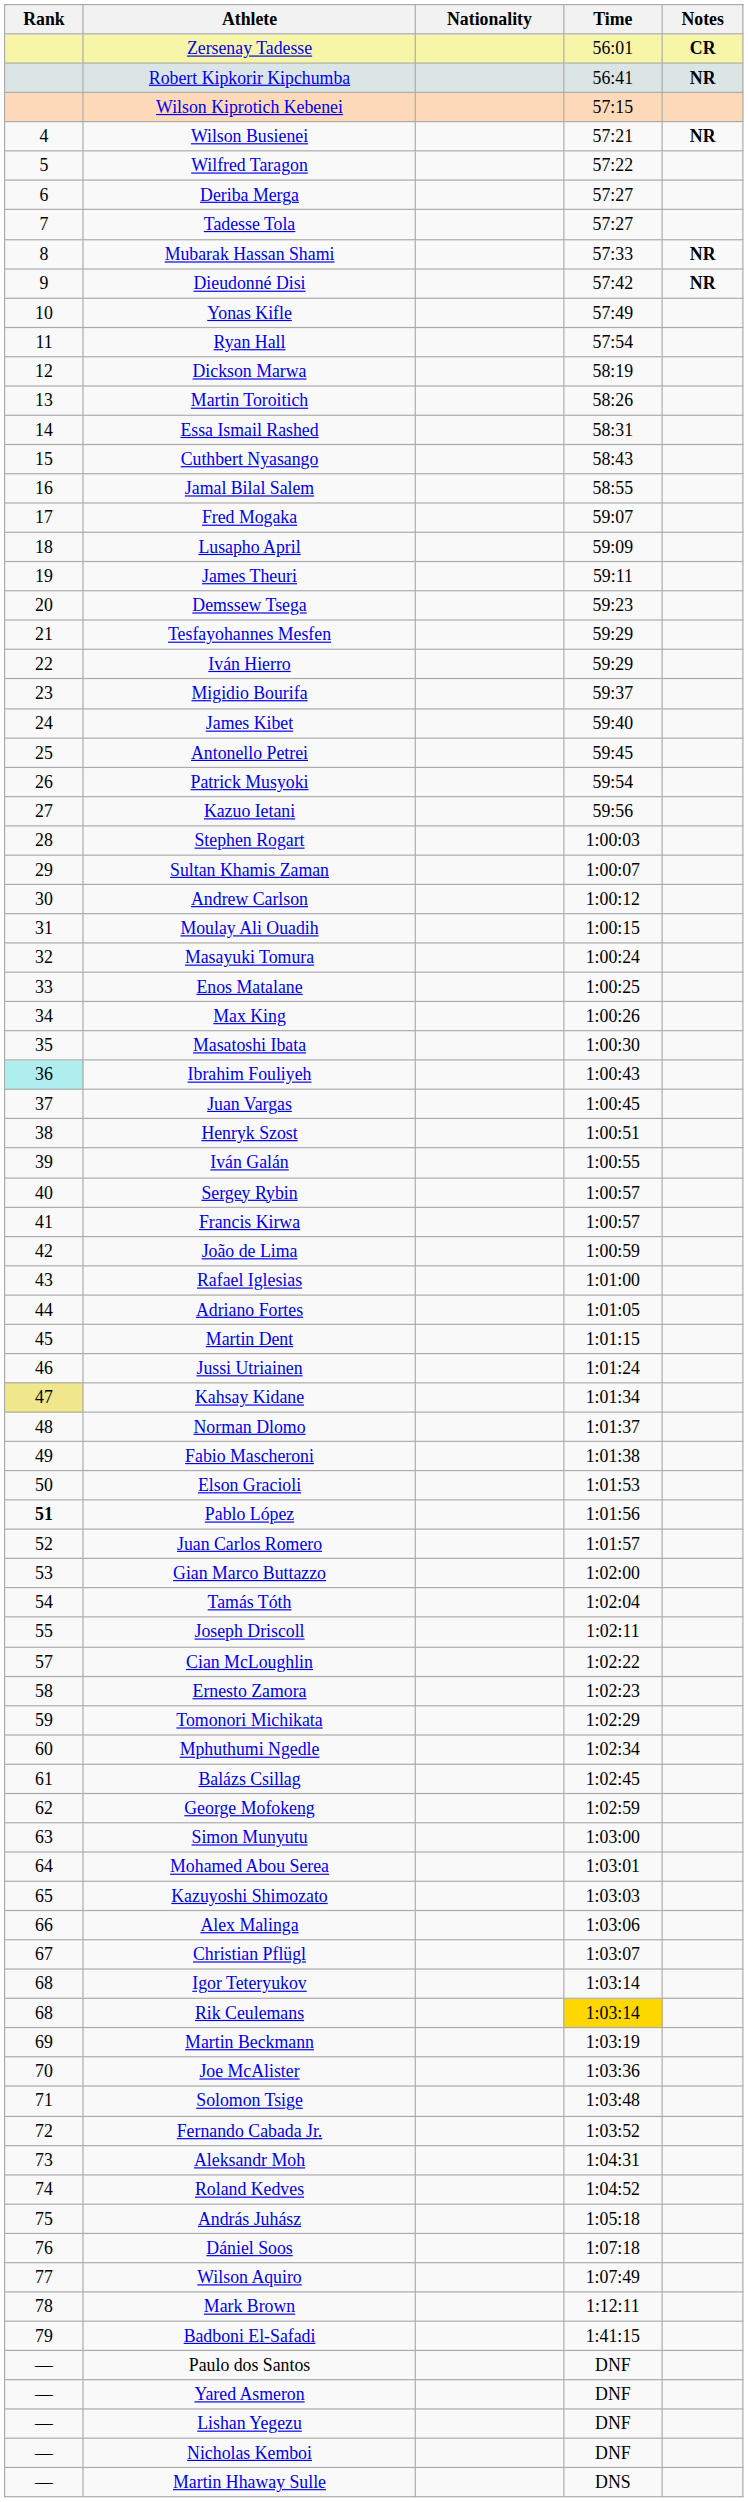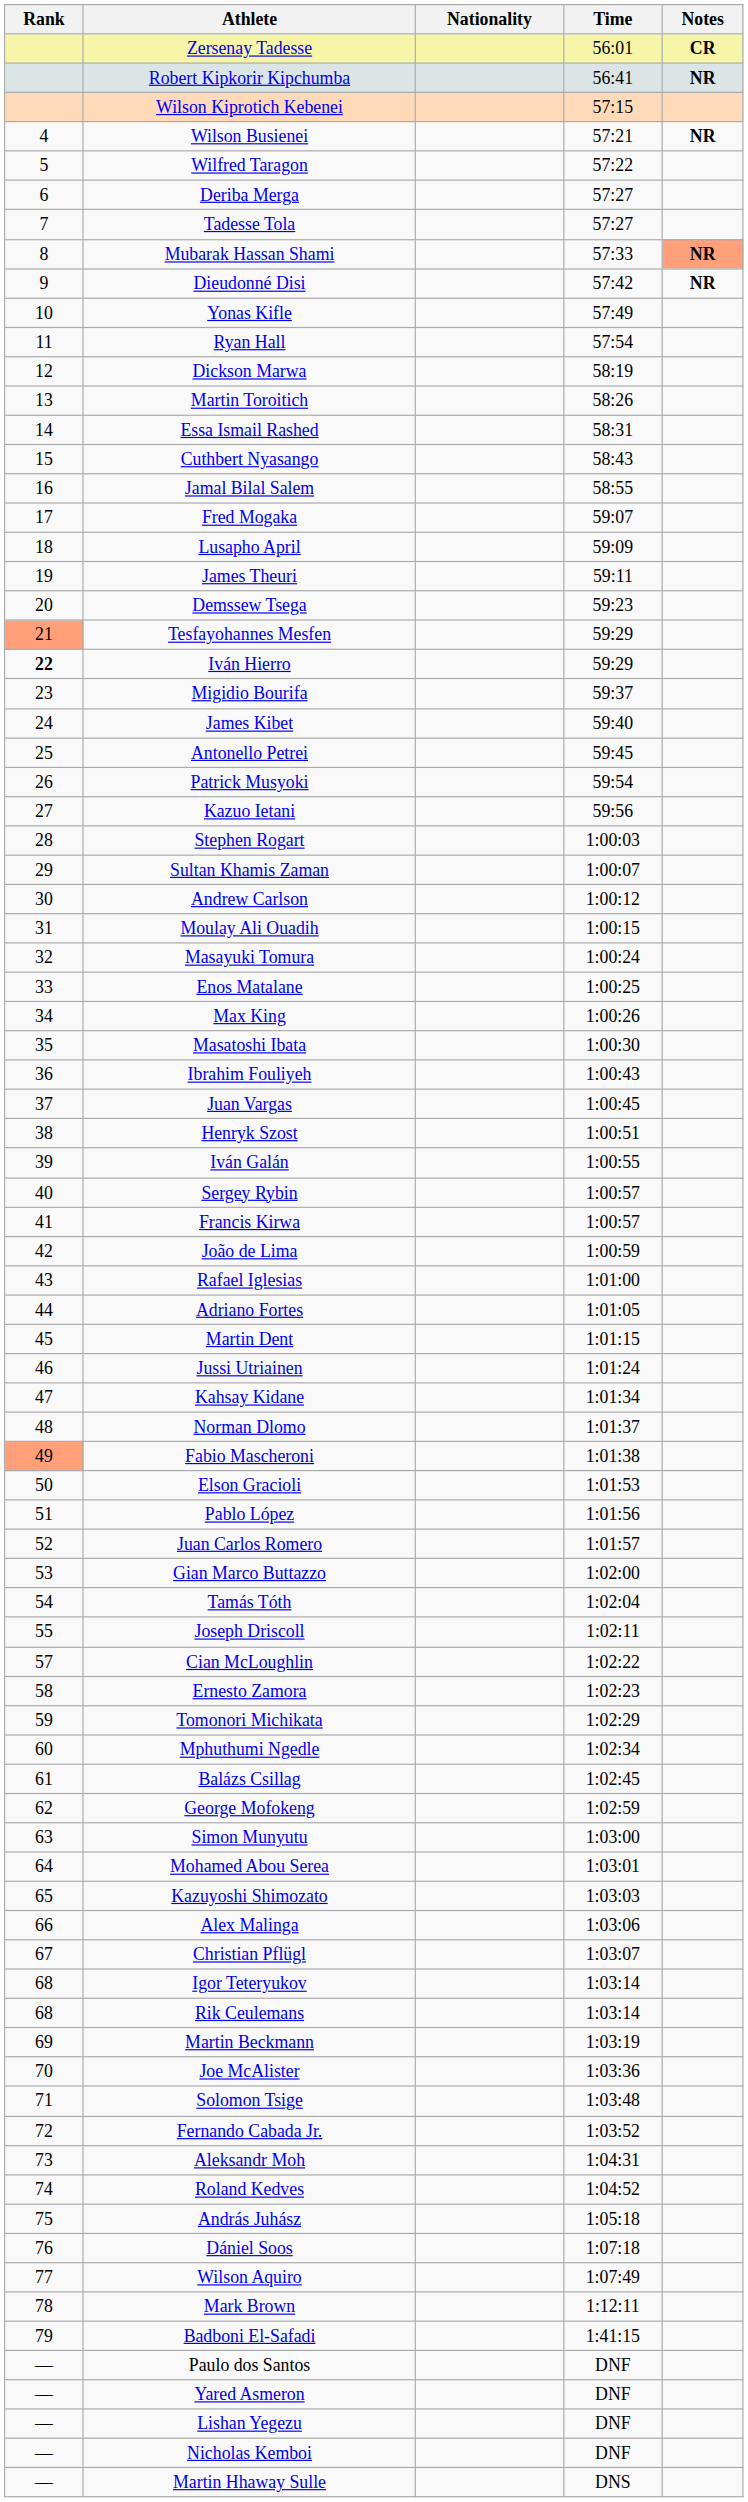(703, 253) no background -> (703, 253) lightsalmon background
(44, 635) no background -> (44, 635) lightsalmon background
(44, 664) normal -> (44, 664) bold
(44, 1074) paleturquoise background -> (44, 1074) no background
(44, 1397) khaki background -> (44, 1397) no background
(44, 1456) no background -> (44, 1456) lightsalmon background
(44, 1514) bold -> (44, 1514) normal
(613, 2013) gold background -> (613, 2013) no background
